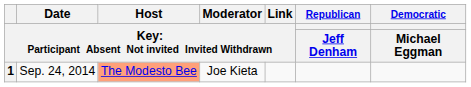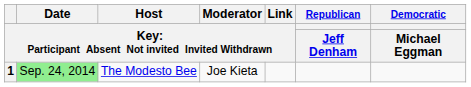(57, 71) no background -> (57, 71) lightgreen background
(149, 71) lightsalmon background -> (149, 71) no background
